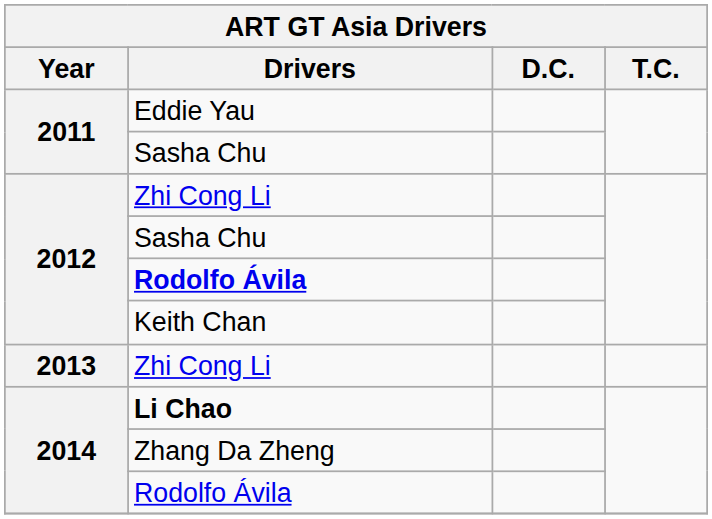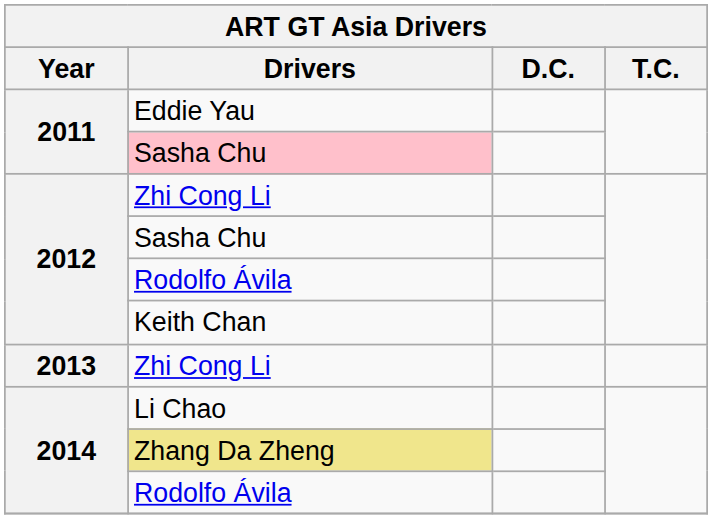(200, 153) no background -> (200, 153) pink background
(220, 280) bold -> (213, 280) normal
(183, 407) bold -> (180, 407) normal
(234, 450) no background -> (234, 450) khaki background
